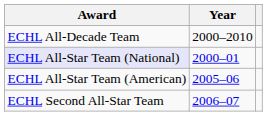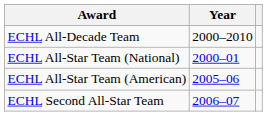(93, 57) lavender background -> (93, 57) no background
